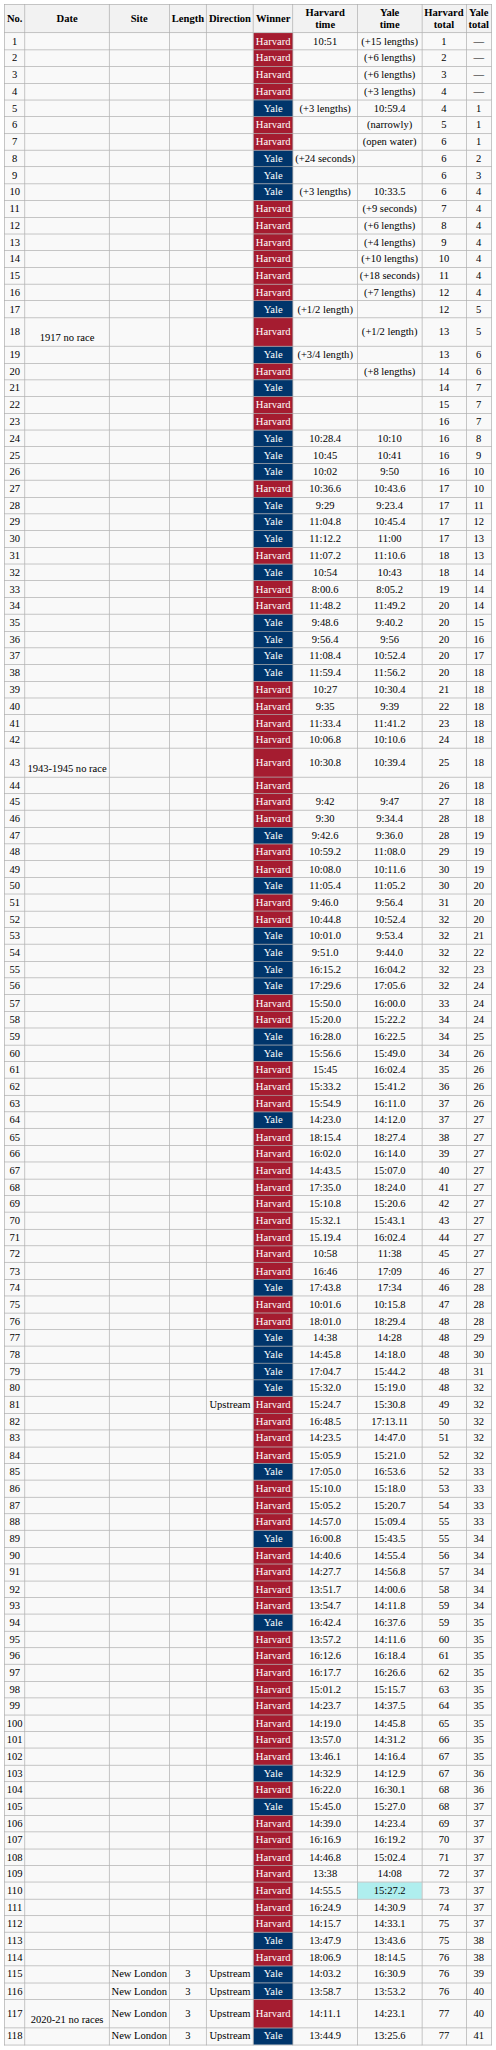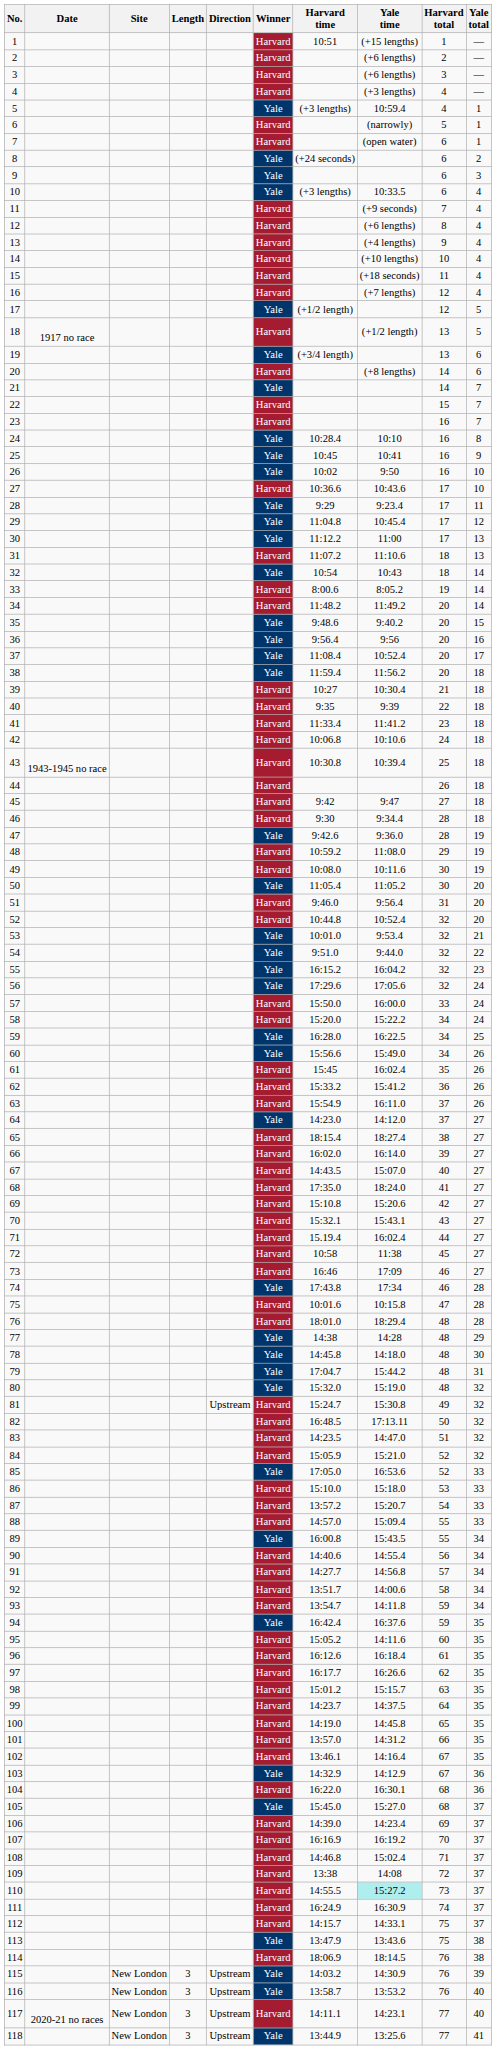(325, 1505) 15:05.2 -> (325, 1505) 13:57.2
(325, 1639) 13:57.2 -> (325, 1639) 15:05.2
(390, 1907) 14:30.9 -> (390, 1907) 16:30.9
(390, 1974) 16:30.9 -> (390, 1974) 14:30.9
